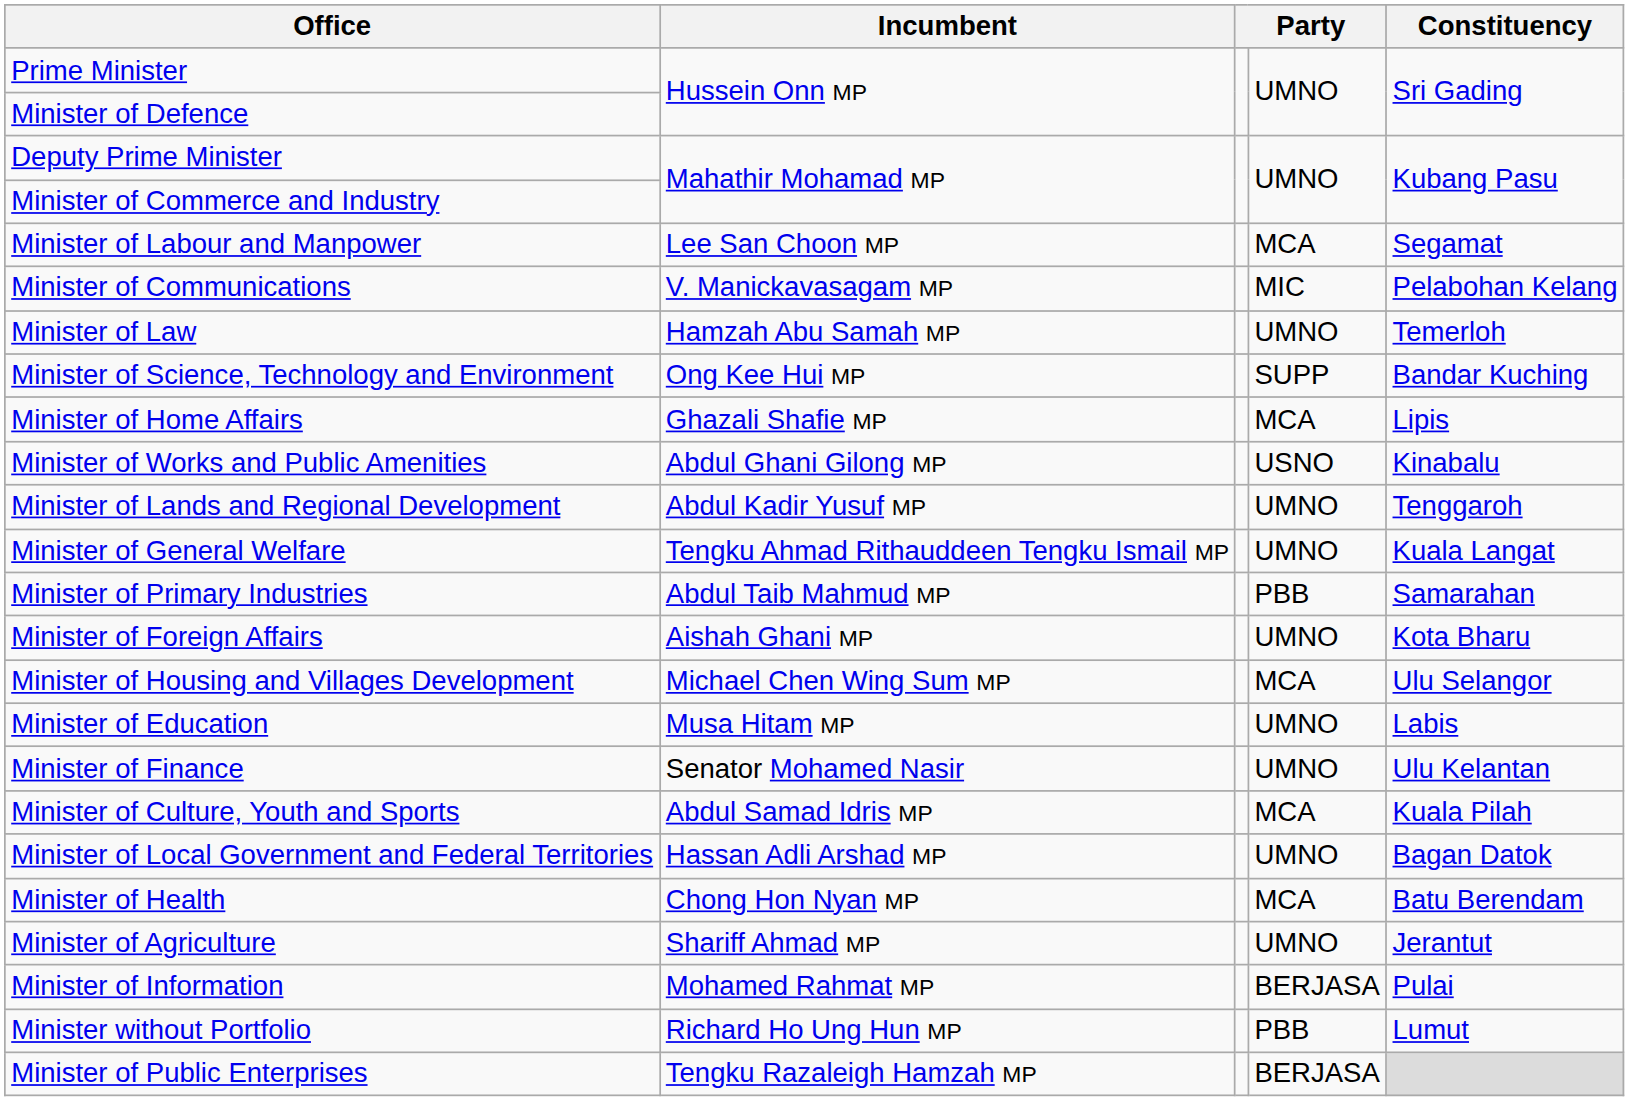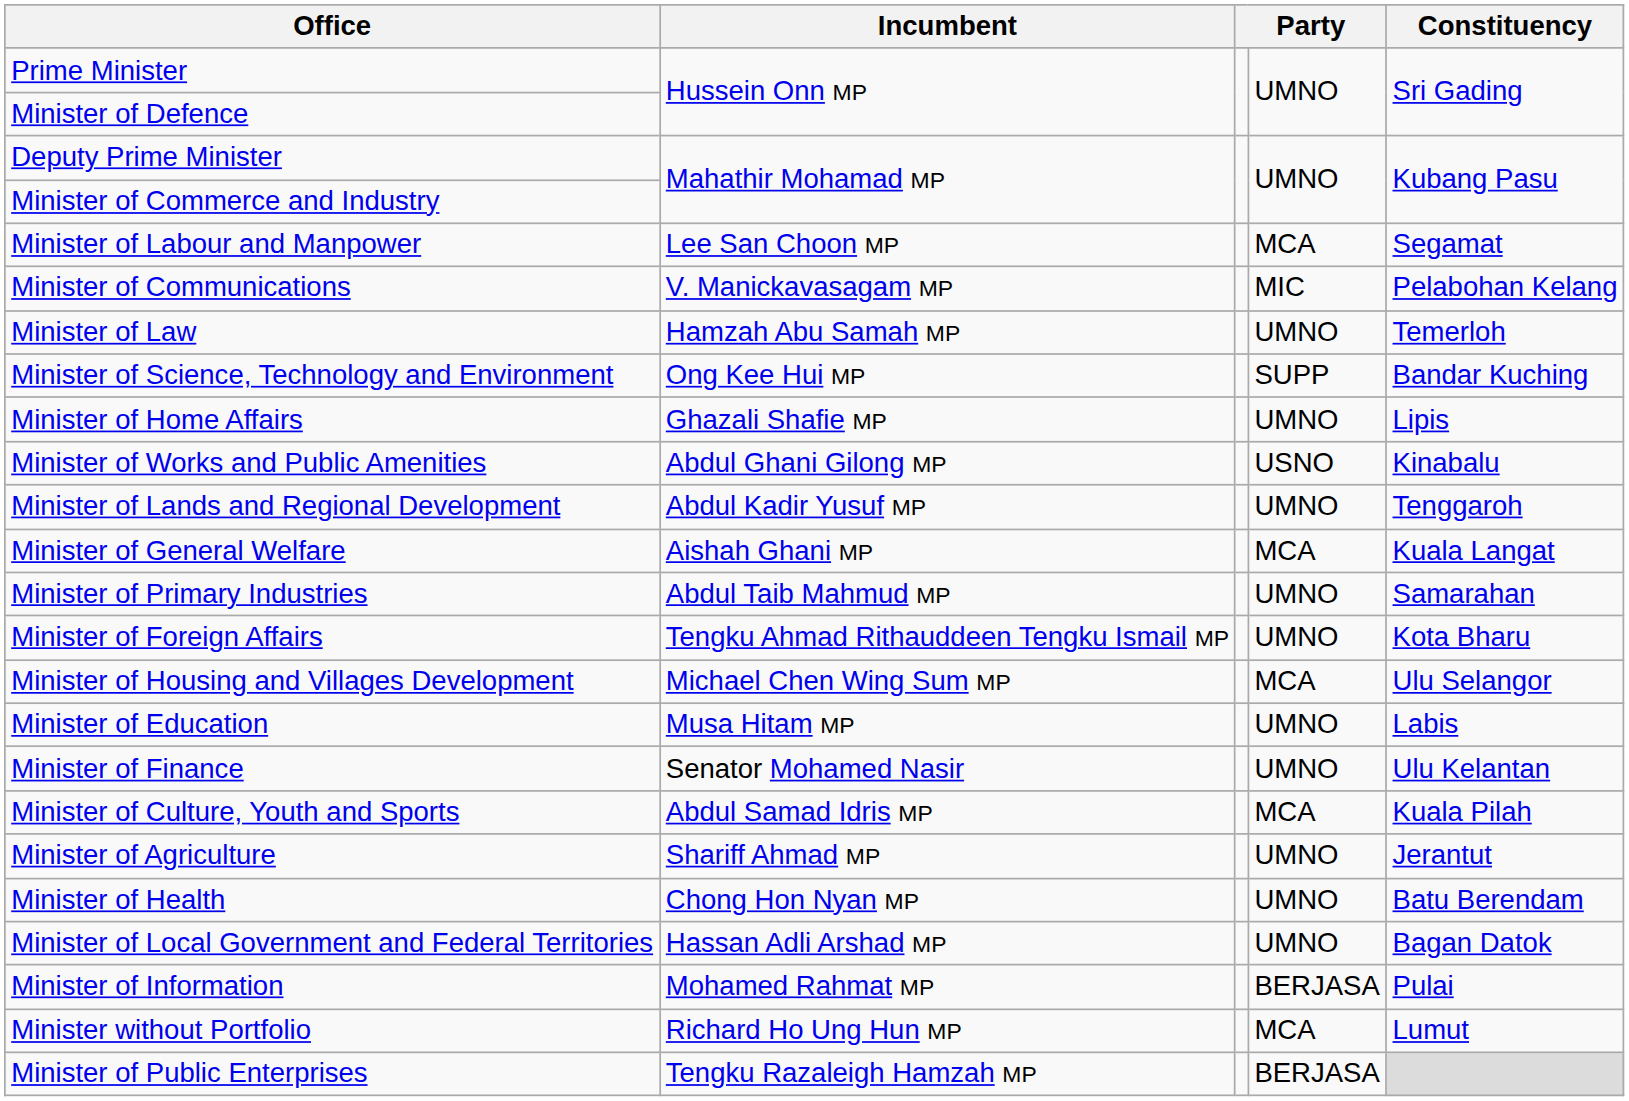(1285, 419) MCA -> (1296, 419) UMNO
(947, 550) Tengku Ahmad Rithauddeen Tengku Ismail MP -> (769, 550) Aishah Ghani MP
(1296, 550) UMNO -> (1285, 550) MCA
(1282, 593) PBB -> (1296, 593) UMNO
(769, 637) Aishah Ghani MP -> (947, 637) Tengku Ahmad Rithauddeen Tengku Ismail MP
rows swapped: (332, 855) <-> (144, 942)
(1285, 899) MCA -> (1296, 899) UMNO
(1282, 1030) PBB -> (1285, 1030) MCA
